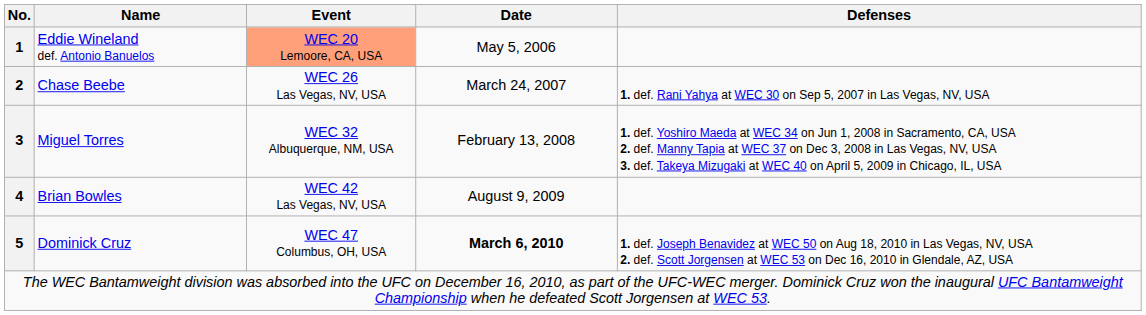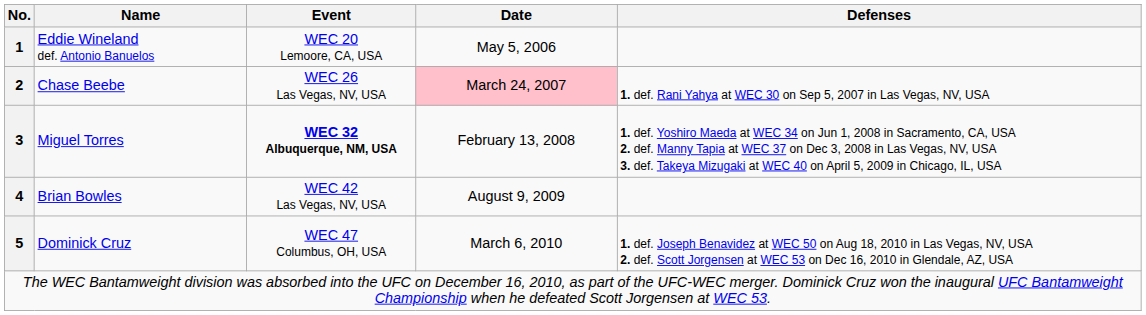(331, 46) lightsalmon background -> (331, 46) no background
(516, 85) no background -> (516, 85) pink background
(331, 141) normal -> (331, 141) bold
(516, 243) bold -> (516, 243) normal
